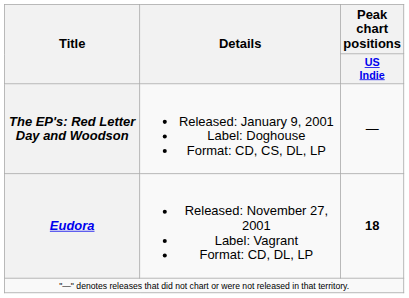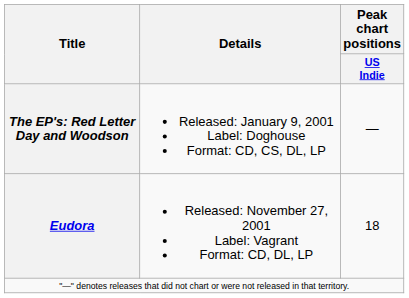(372, 226) bold -> (372, 226) normal
